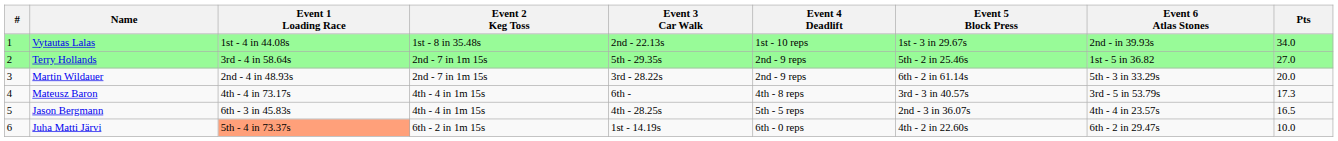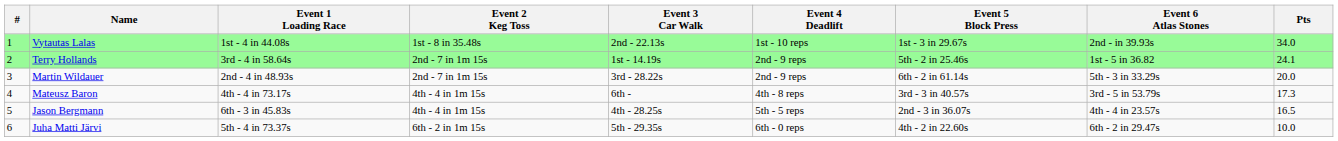(637, 59) 5th - 29.35s -> (636, 59) 1st - 14.19s
(1286, 59) 27.0 -> (1286, 59) 24.1
(256, 127) lightsalmon background -> (256, 127) no background
(636, 127) 1st - 14.19s -> (637, 127) 5th - 29.35s
